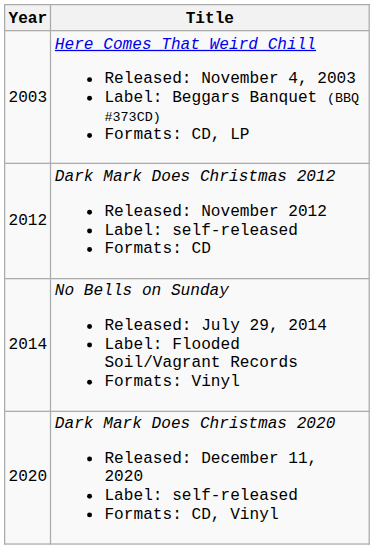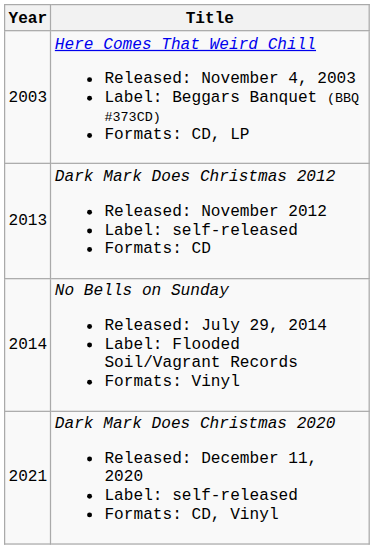(28, 221) 2012 -> (28, 221) 2013
(28, 477) 2020 -> (28, 477) 2021
